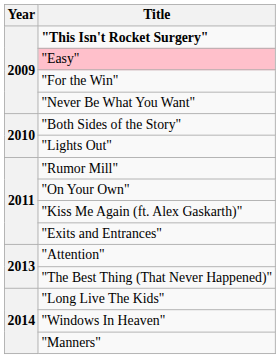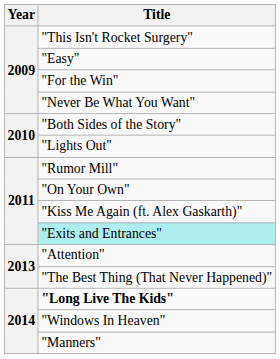(125, 37) bold -> (117, 37) normal
(60, 59) pink background -> (60, 59) no background
(102, 233) no background -> (102, 233) paleturquoise background
(103, 299) normal -> (108, 299) bold
